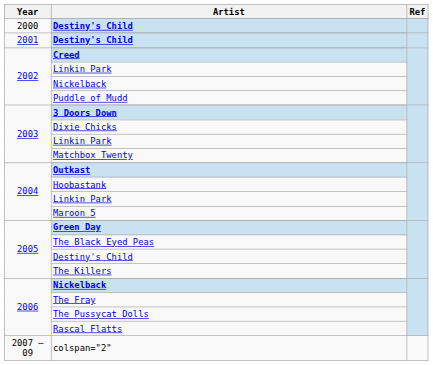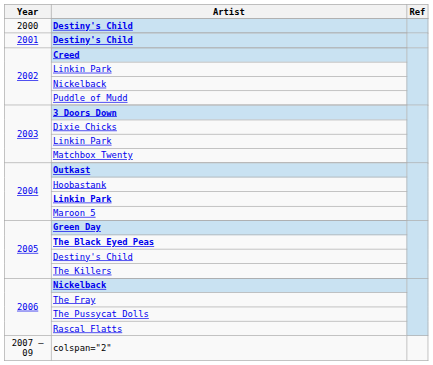(82, 199) normal -> (82, 199) bold
(104, 242) normal -> (104, 242) bold
